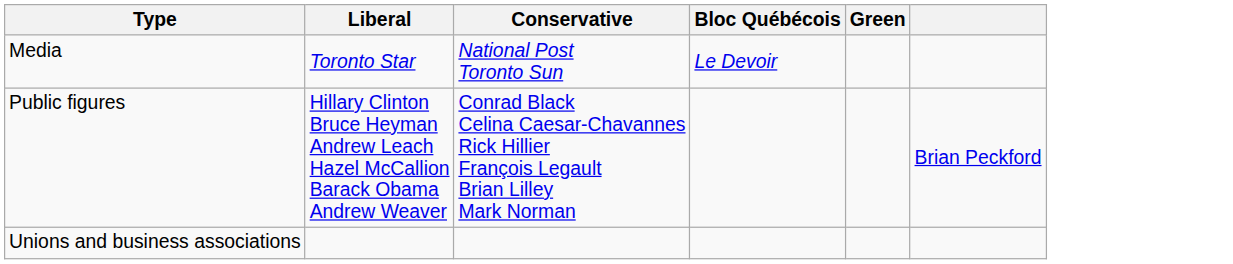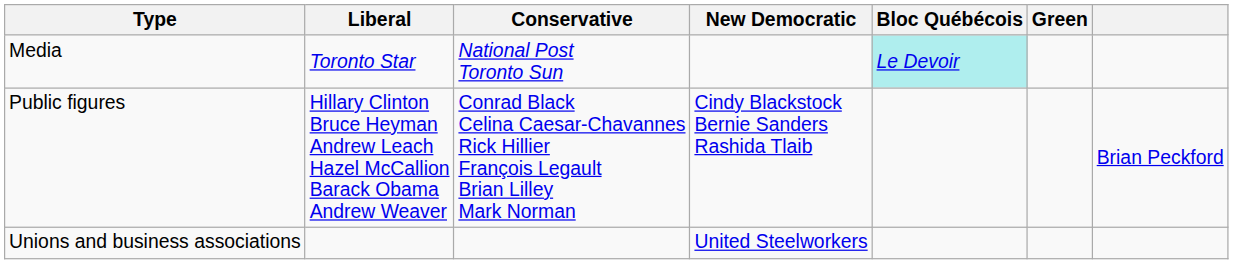+ column: (781, 19)
(736, 61) no background -> (918, 61) paleturquoise background
